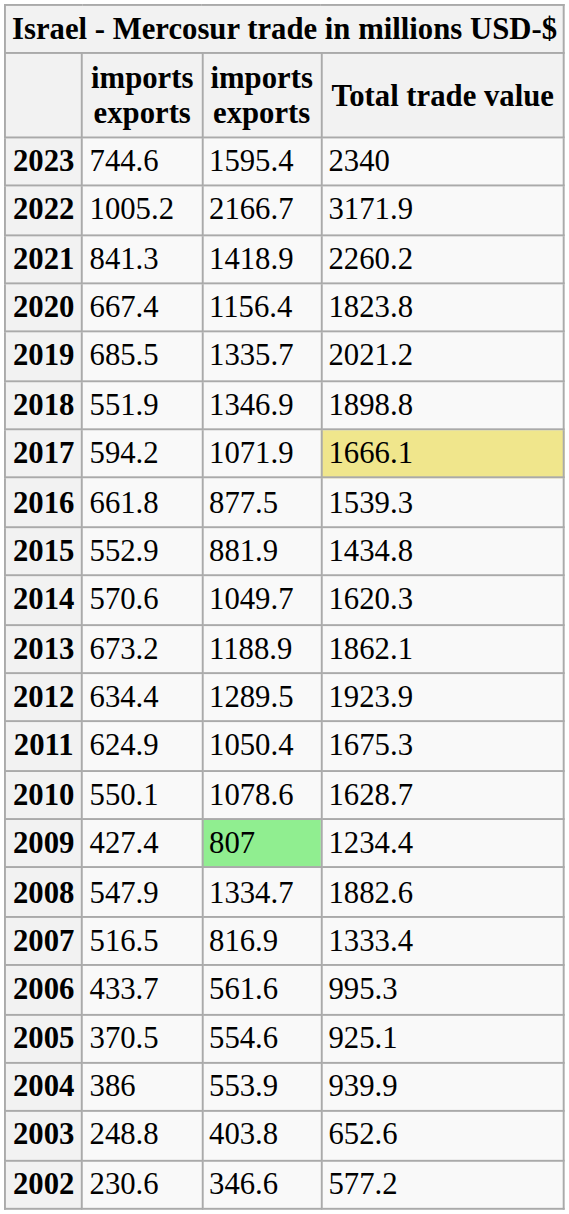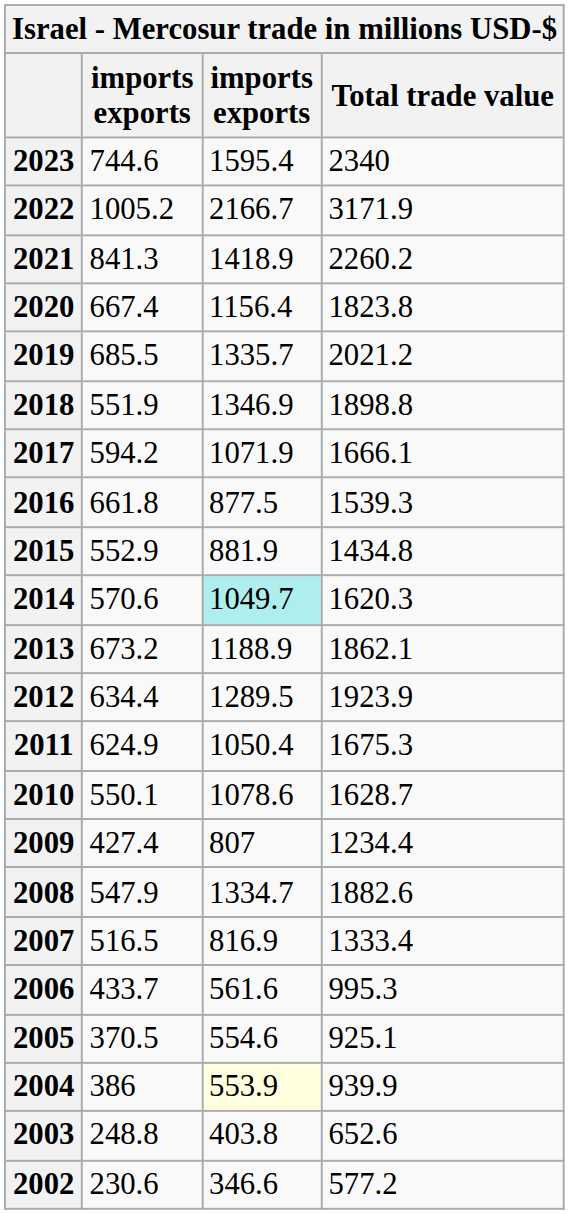(371, 453) khaki background -> (371, 453) no background
(251, 599) no background -> (251, 599) paleturquoise background
(232, 842) lightgreen background -> (232, 842) no background
(244, 1086) no background -> (244, 1086) lightyellow background
